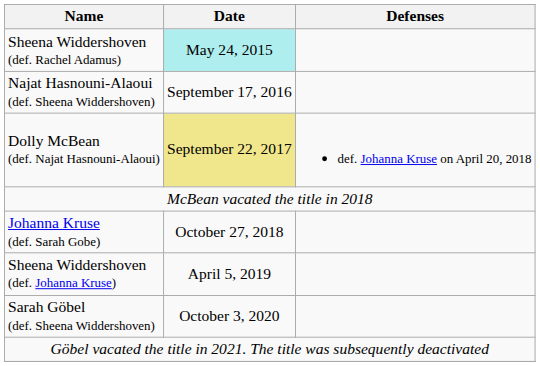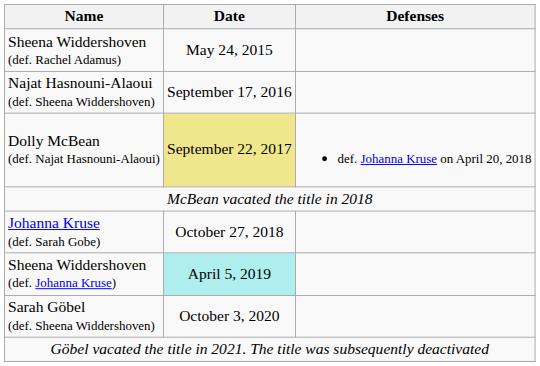(229, 50) paleturquoise background -> (229, 50) no background
(229, 274) no background -> (229, 274) paleturquoise background
